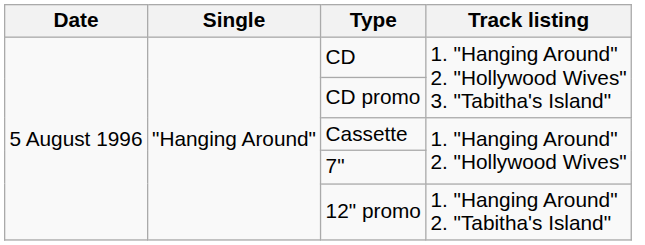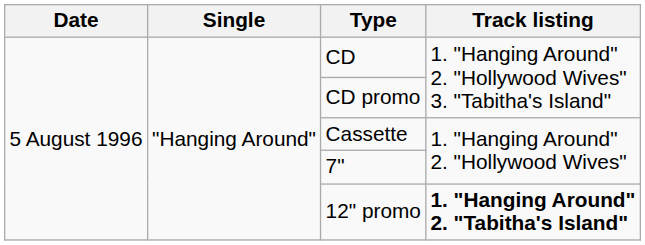(524, 211) normal -> (533, 211) bold
